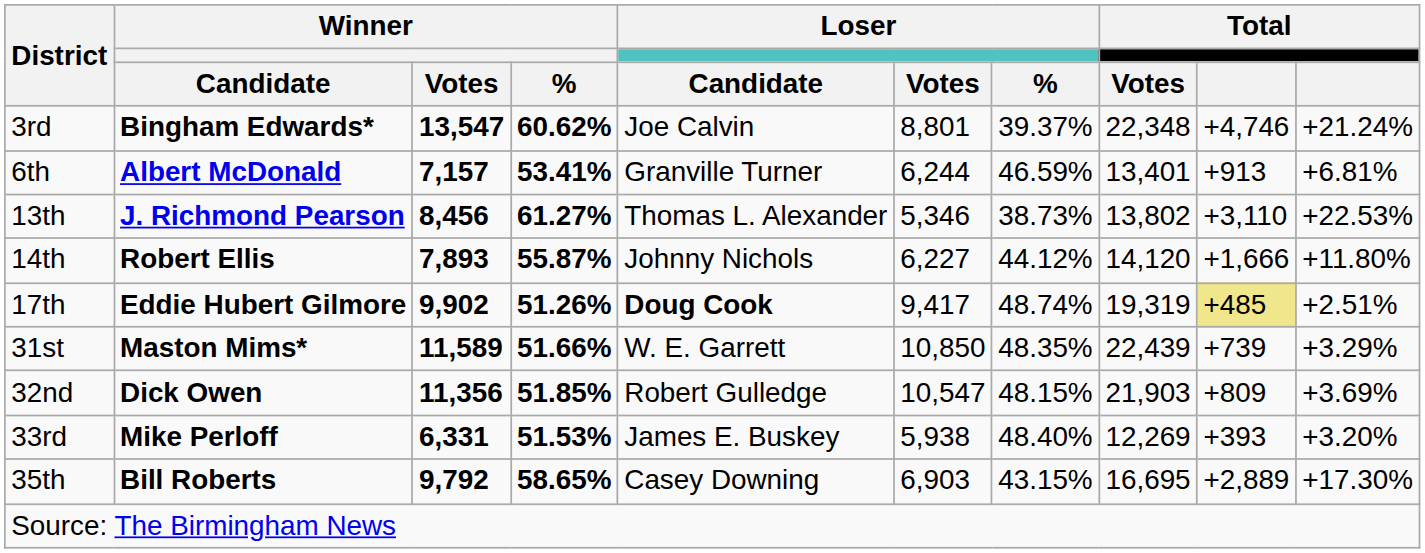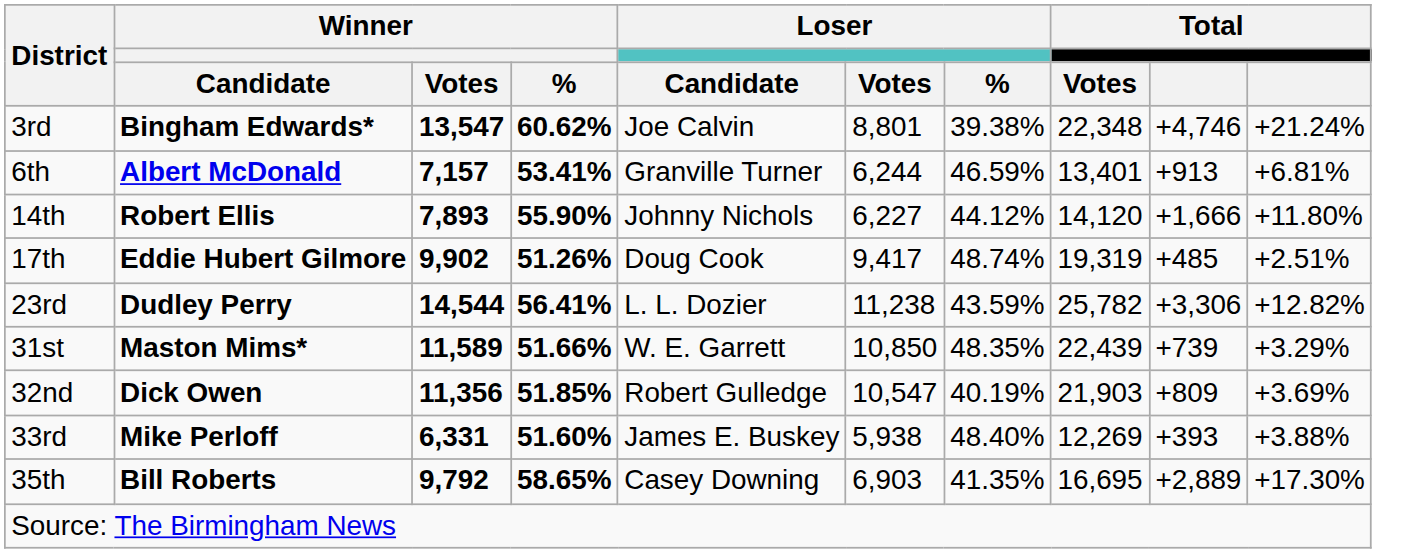(1045, 127) 39.37% -> (997, 127) 39.38%
- row: (38, 216)
(564, 260) 55.87% -> (564, 216) 55.90%
(699, 304) bold -> (694, 260) normal
(1235, 304) khaki background -> (1187, 260) no background
+ row: (39, 304)
(1045, 392) 48.15% -> (997, 392) 40.19%
(564, 436) 51.53% -> (564, 436) 51.60%
(1350, 436) +3.20% -> (1302, 436) +3.88%
(1045, 480) 43.15% -> (997, 480) 41.35%
